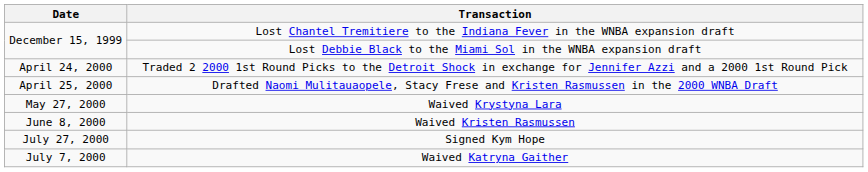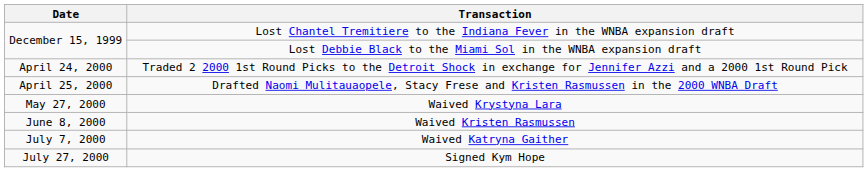rows swapped: (495, 158) <-> (495, 139)
